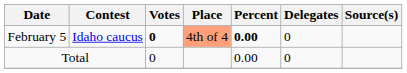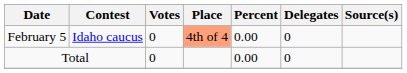(152, 36) bold -> (152, 36) normal
(246, 36) bold -> (246, 36) normal
